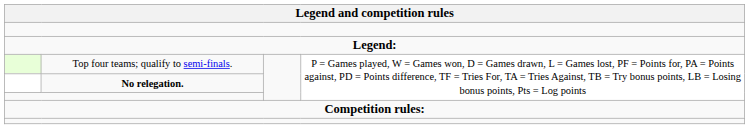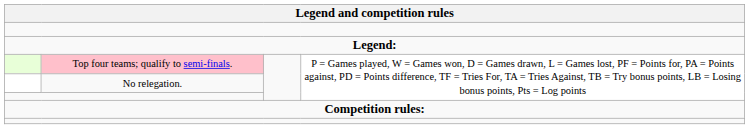(152, 64) no background -> (152, 64) pink background
(152, 82) bold -> (152, 83) normal
